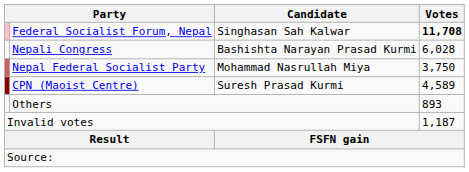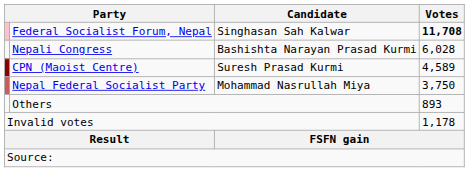rows swapped: (76, 85) <-> (109, 67)
(439, 121) 1,187 -> (439, 121) 1,178
